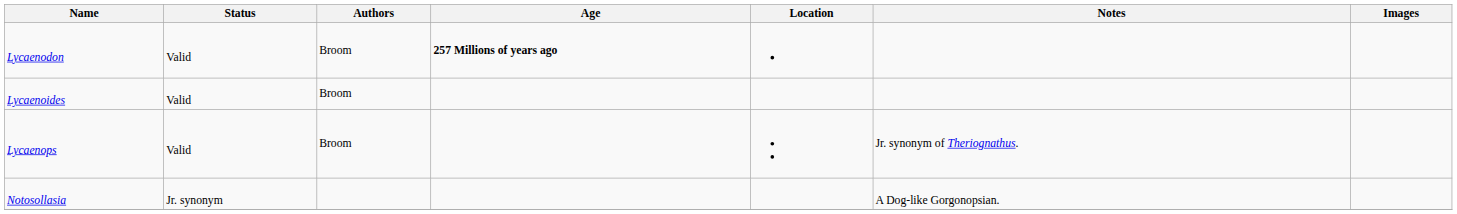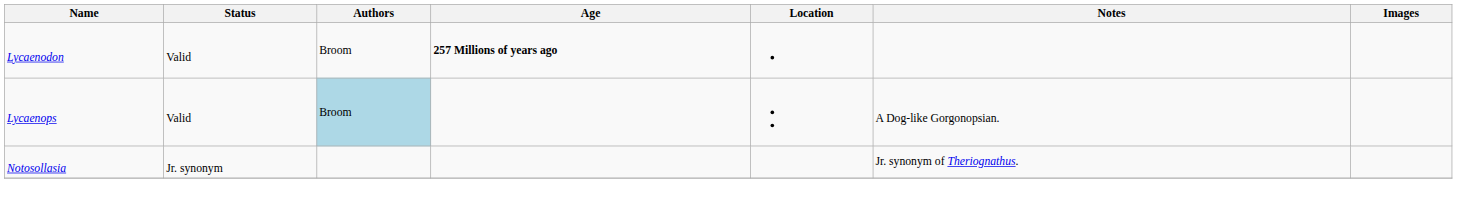- row: (36, 100)
(335, 143) no background -> (335, 112) lightblue background
(947, 143) Jr. synonym of Theriognathus. -> (937, 118) A Dog-like Gorgonopsian.
(937, 200) A Dog-like Gorgonopsian. -> (947, 162) Jr. synonym of Theriognathus.
